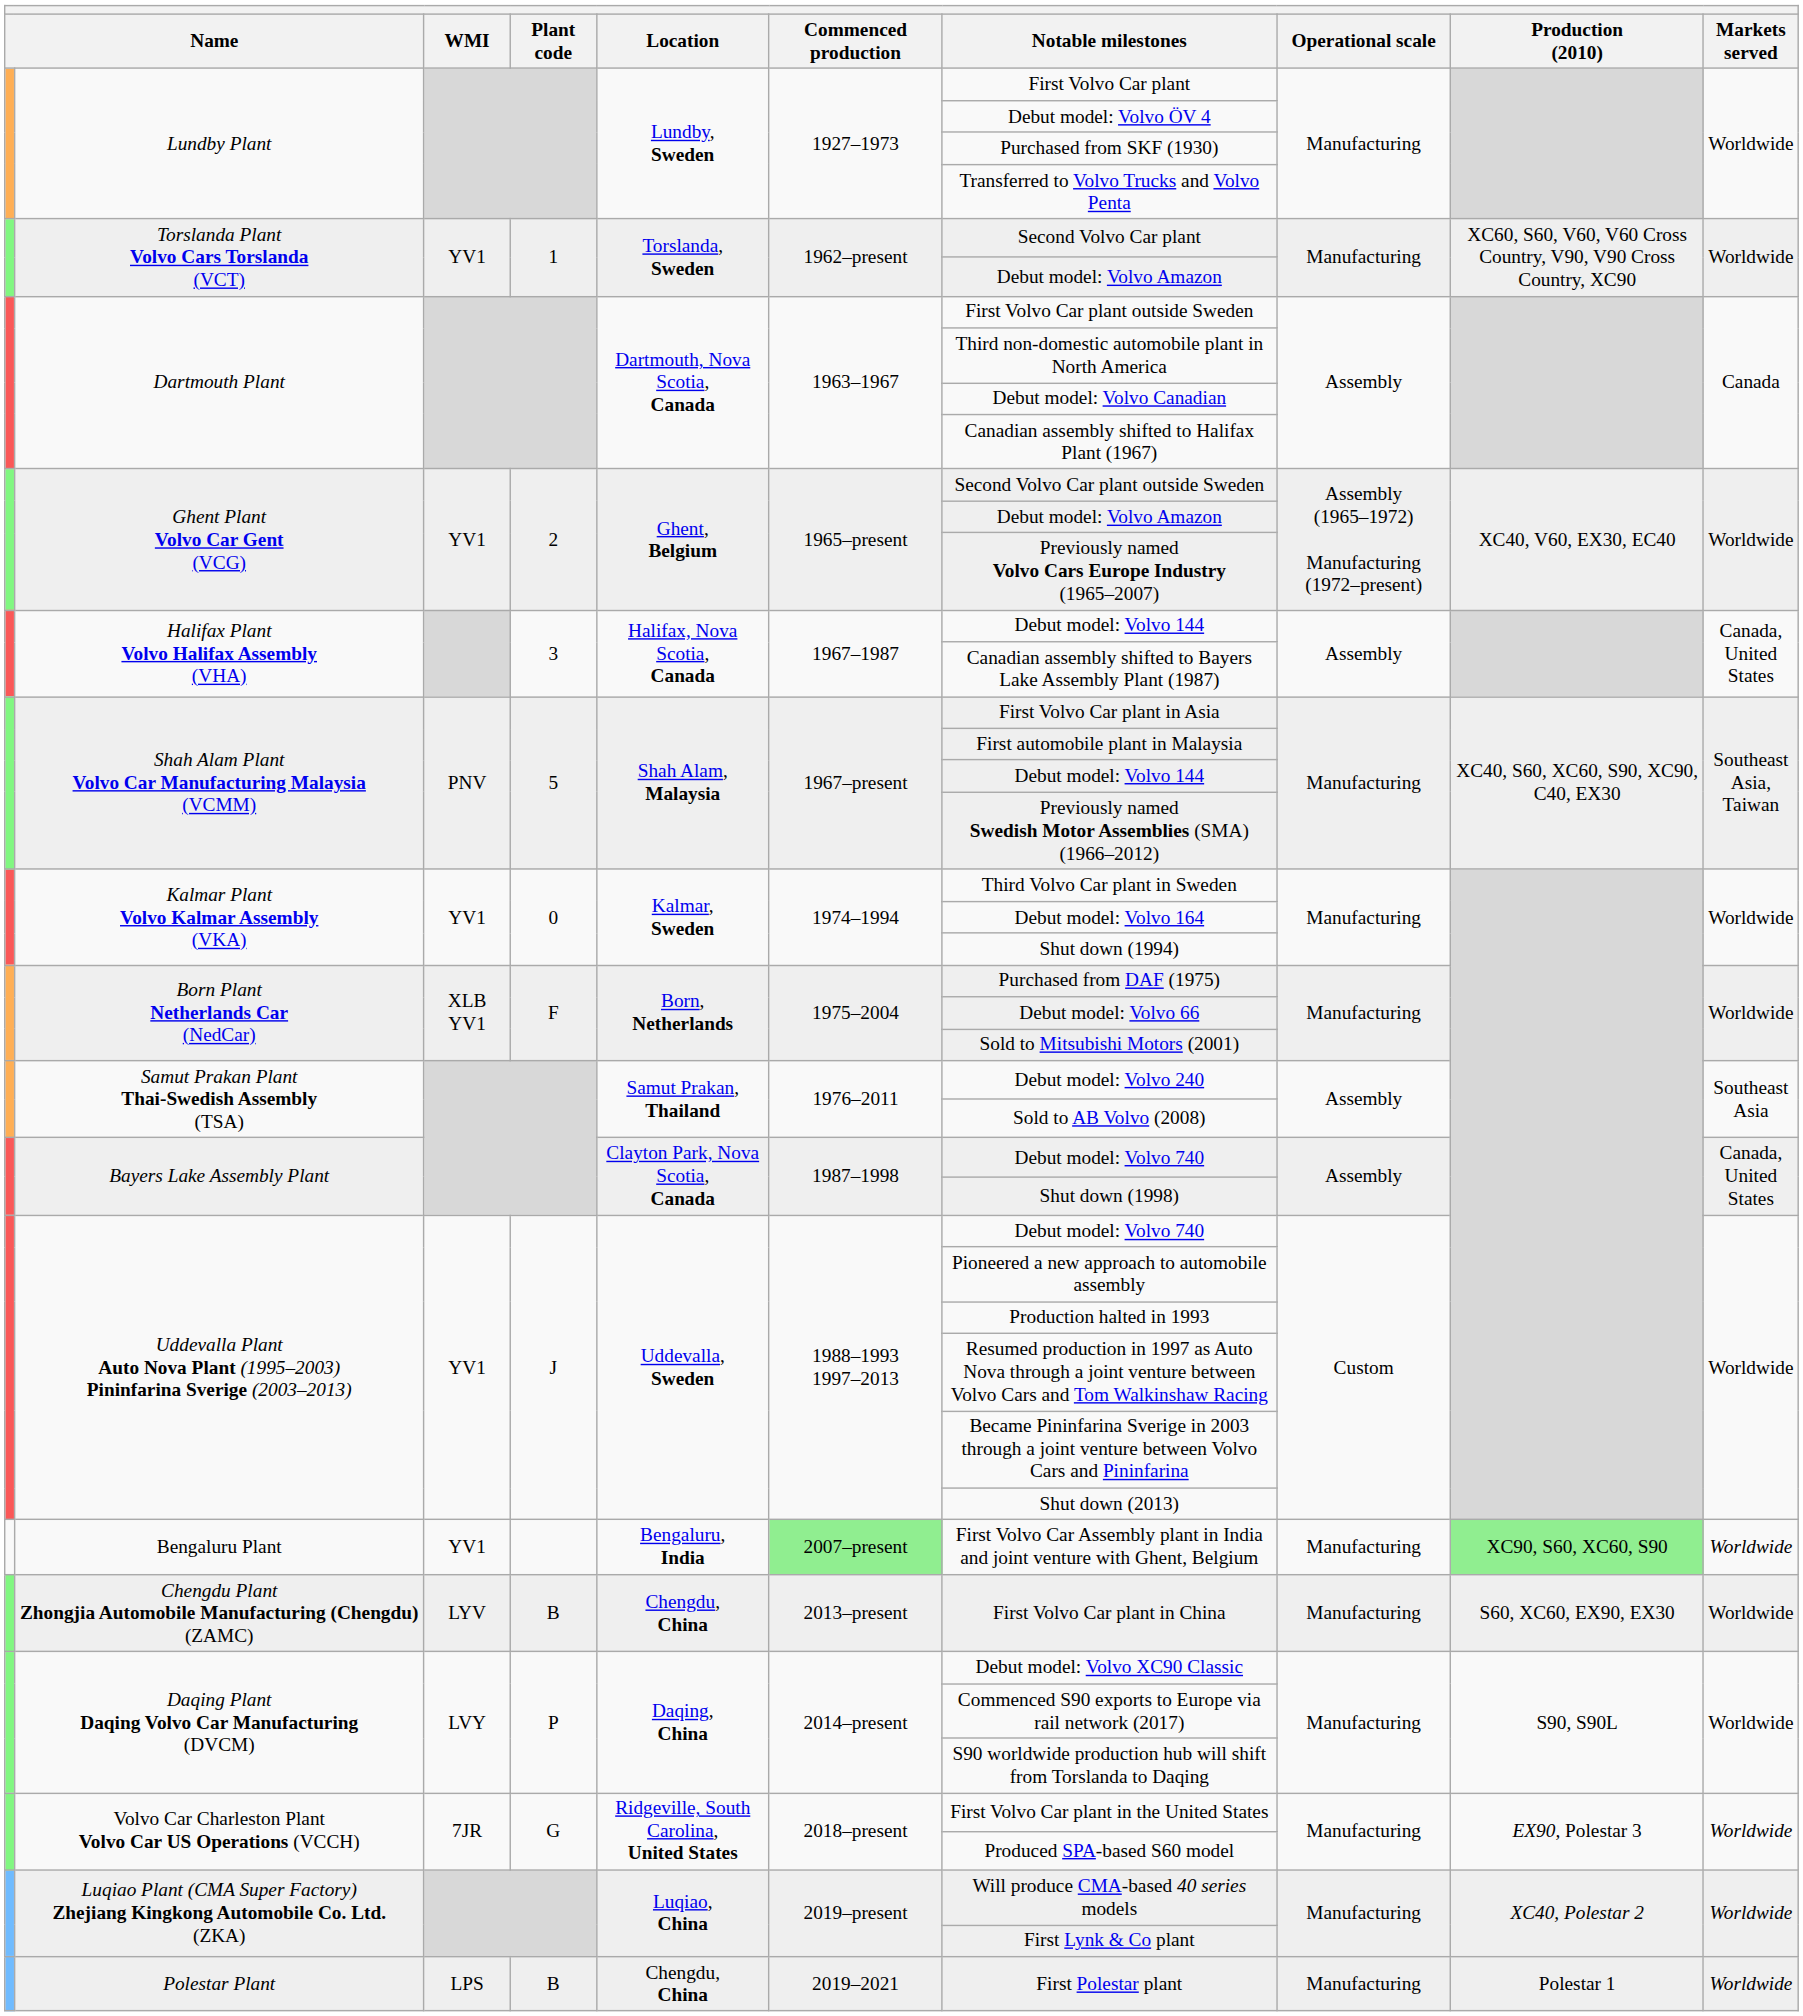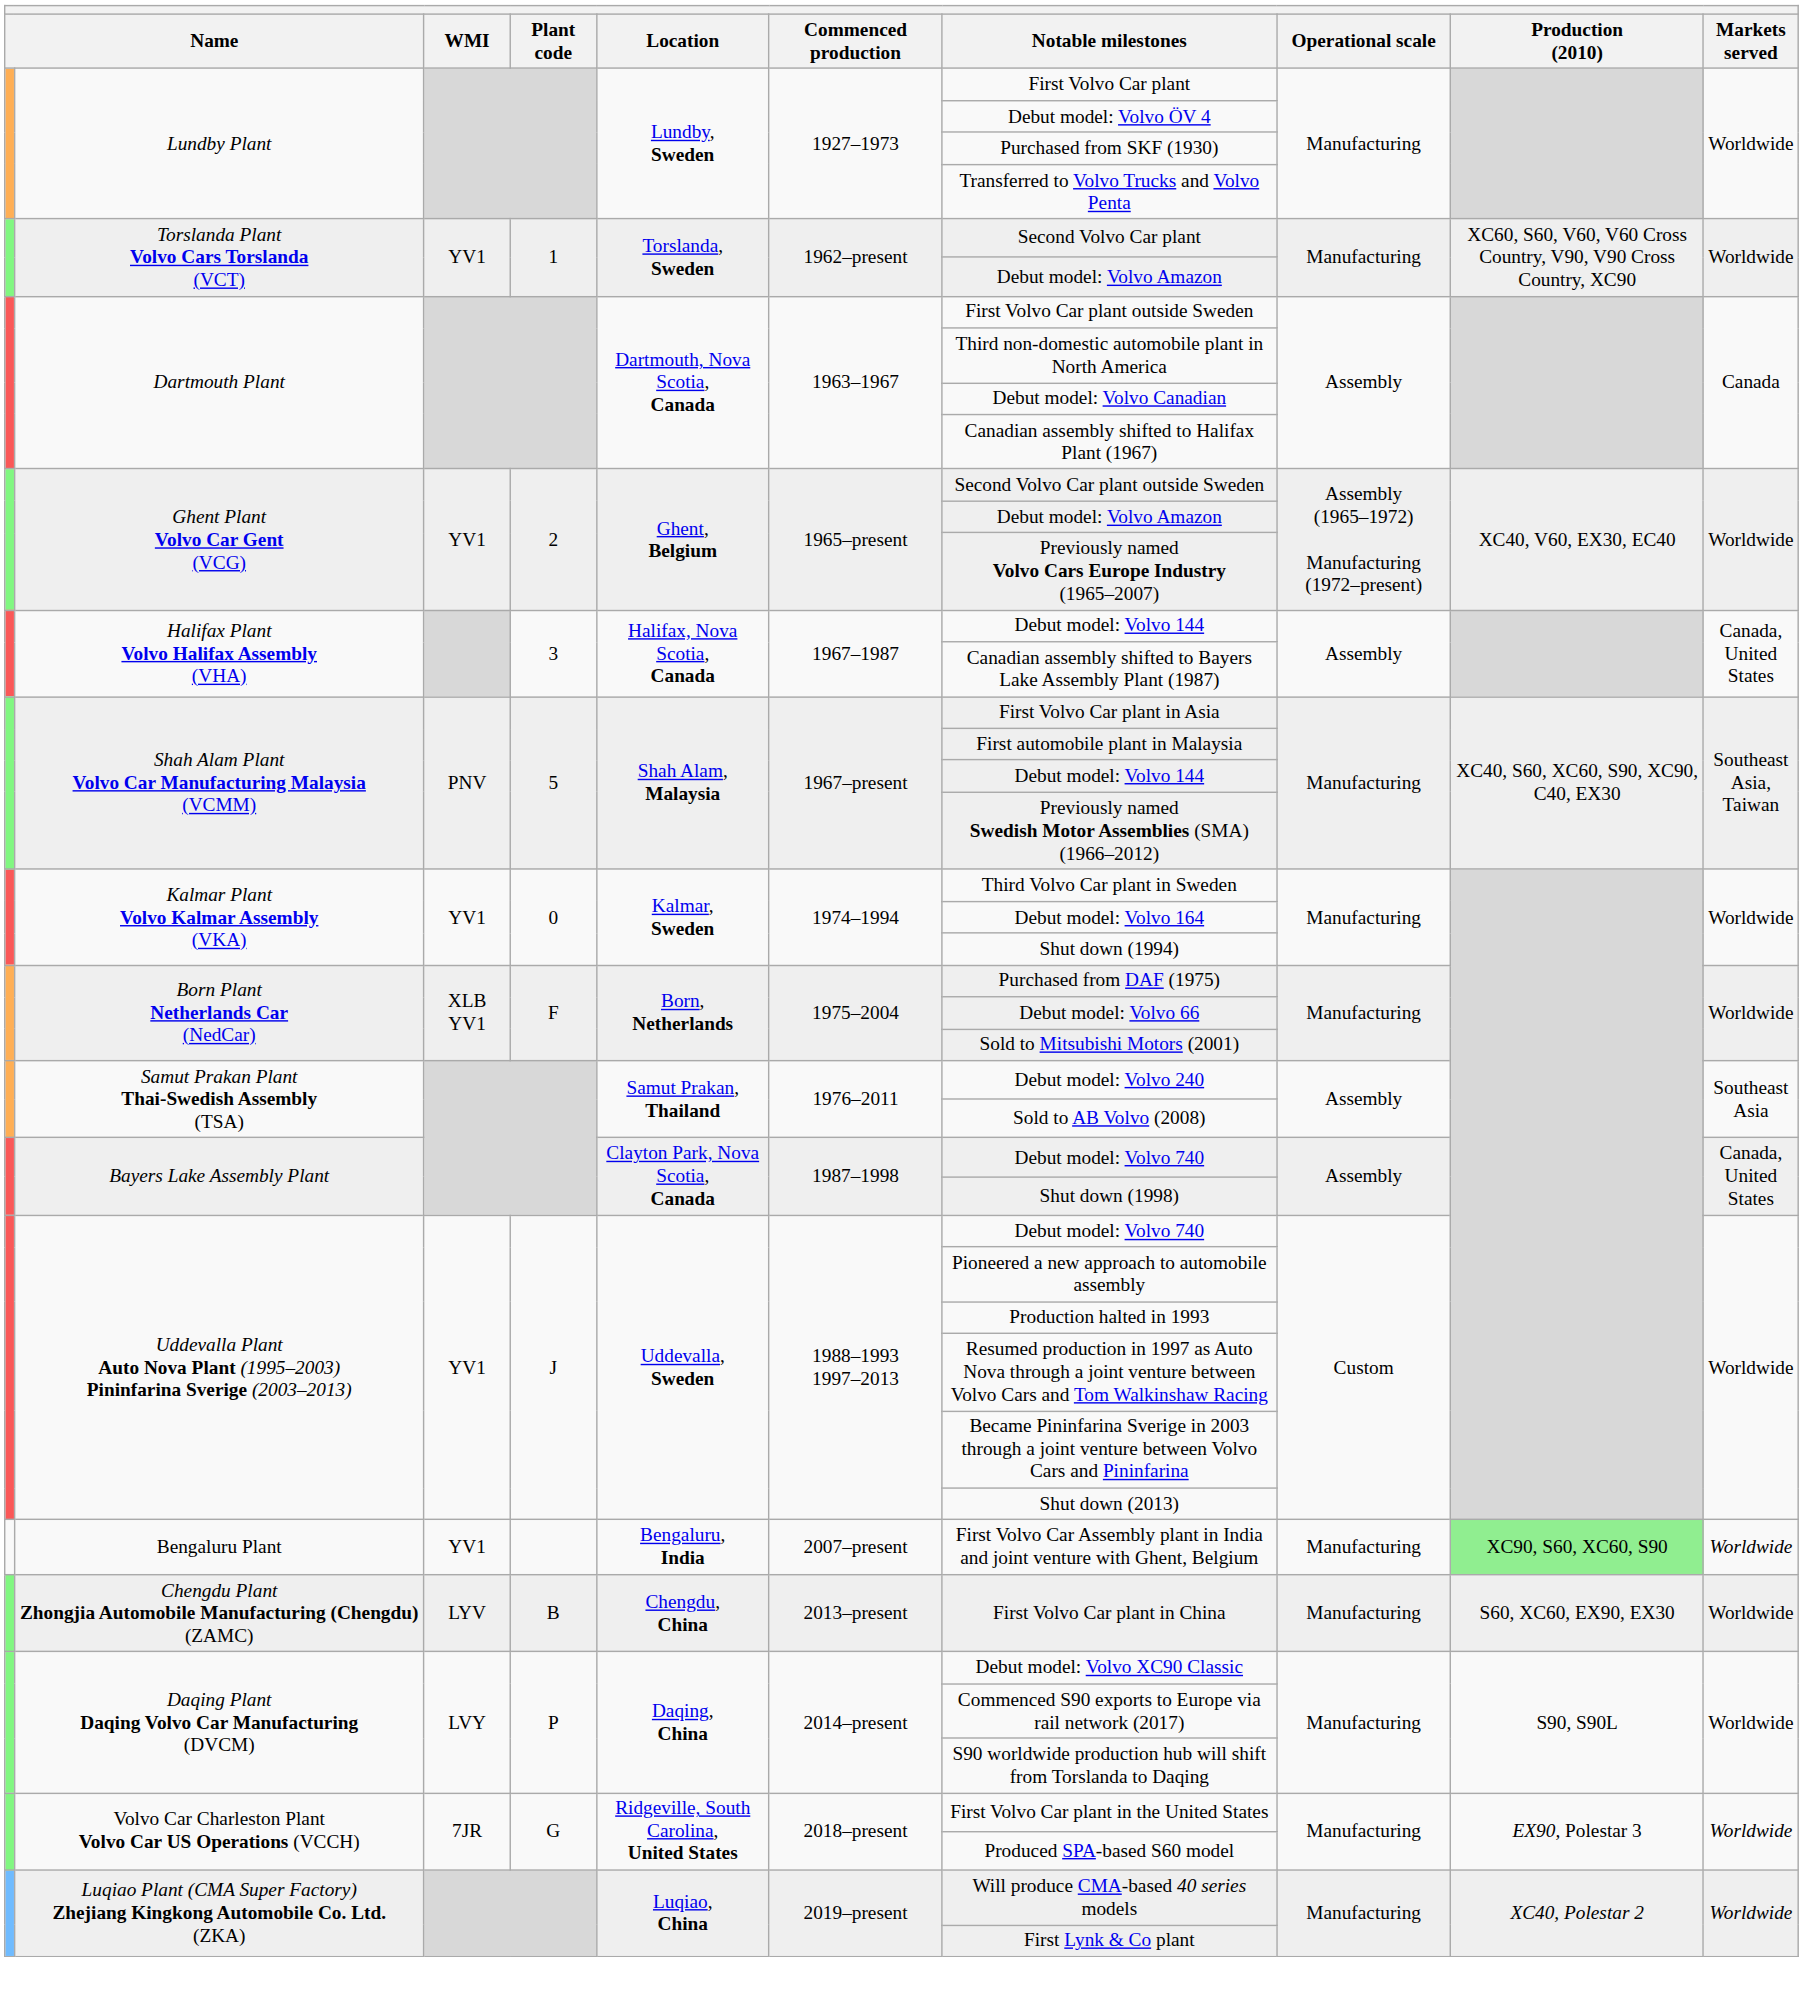(856, 1547) lightgreen background -> (856, 1547) no background
- row: (219, 1983)
